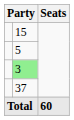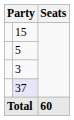(18, 69) lightgreen background -> (18, 69) no background
(21, 87) no background -> (21, 87) lavender background
